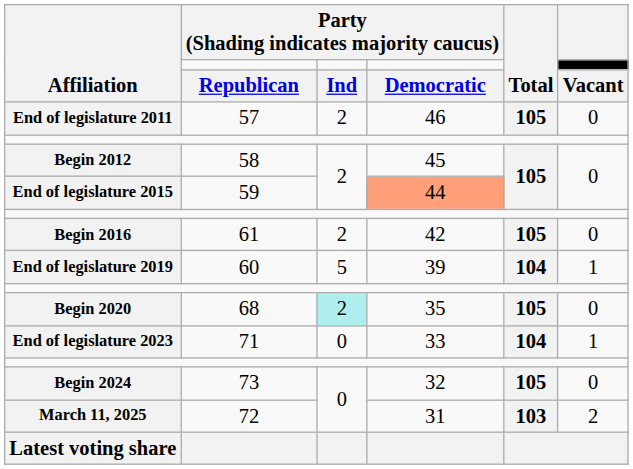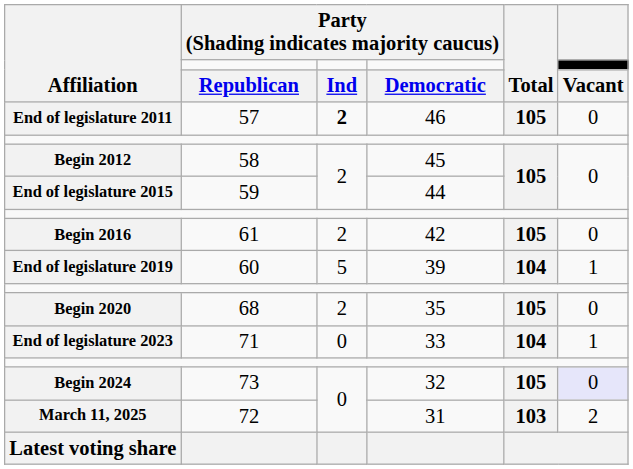(342, 118) normal -> (342, 118) bold
(435, 192) lightsalmon background -> (435, 192) no background
(342, 308) paleturquoise background -> (342, 308) no background
(593, 383) no background -> (593, 383) lavender background
